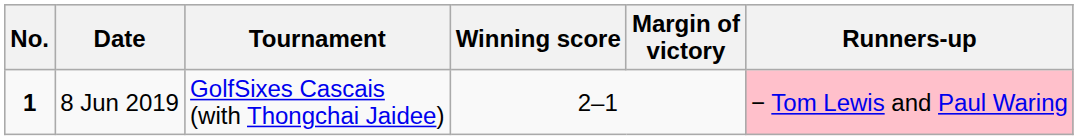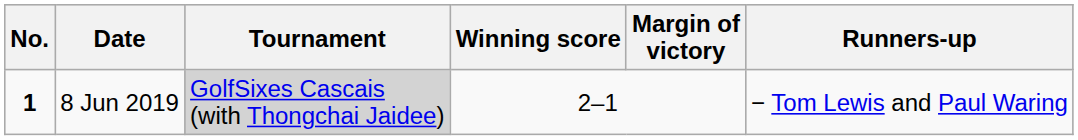(317, 102) no background -> (317, 102) lightgrey background
(909, 102) pink background -> (909, 102) no background
